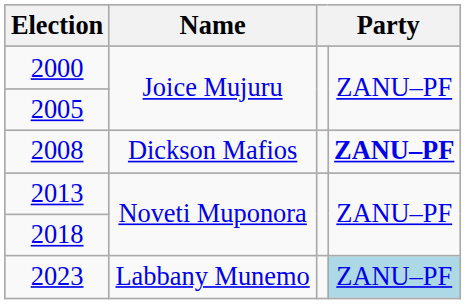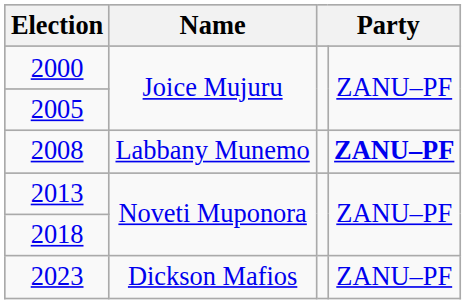(213, 151) Dickson Mafios -> (213, 151) Labbany Munemo
(213, 276) Labbany Munemo -> (213, 276) Dickson Mafios
(394, 276) lightblue background -> (394, 276) no background
